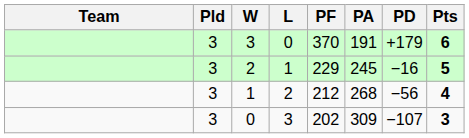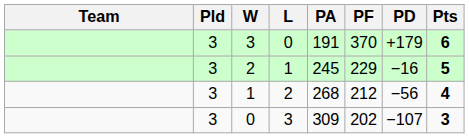columns swapped: (326, 17) <-> (364, 17)
